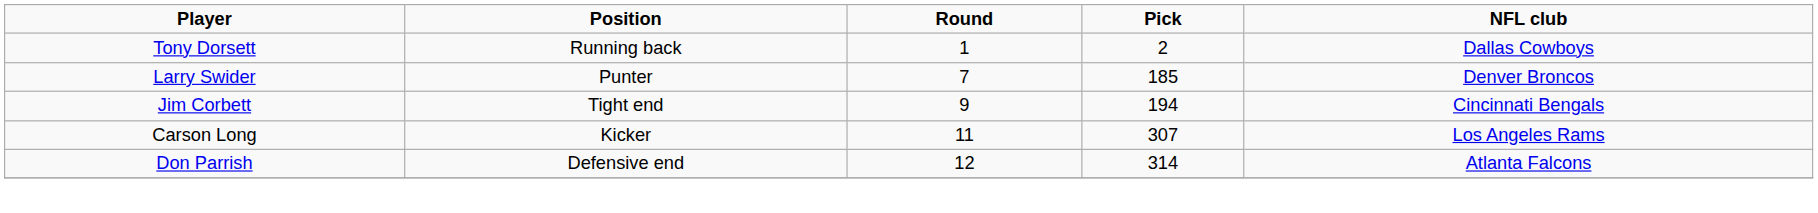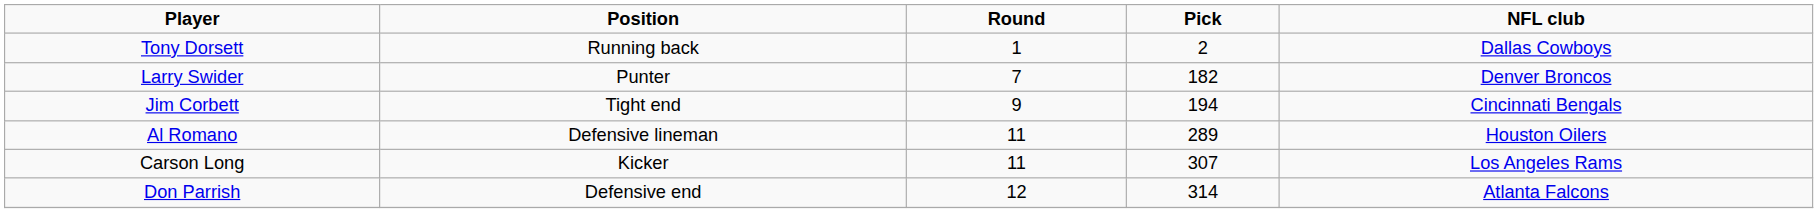(1163, 76) 185 -> (1203, 76) 182
+ row: (192, 134)
